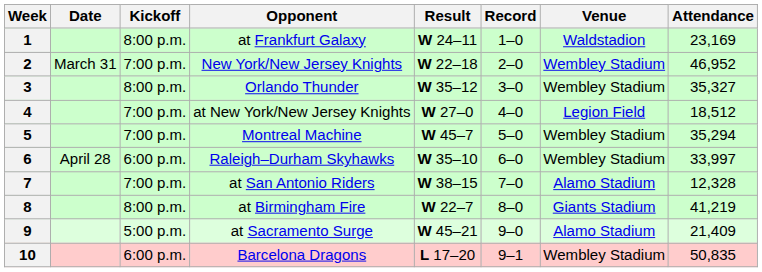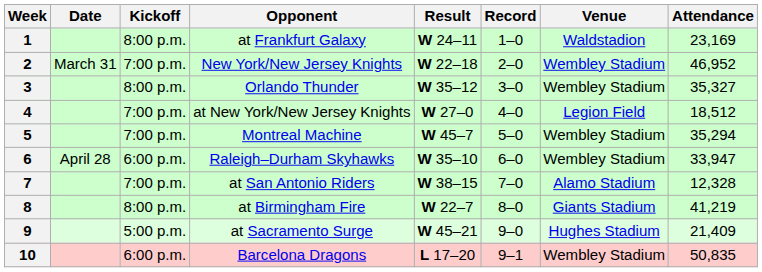(713, 159) 33,997 -> (713, 159) 33,947
(604, 231) Alamo Stadium -> (604, 231) Hughes Stadium
